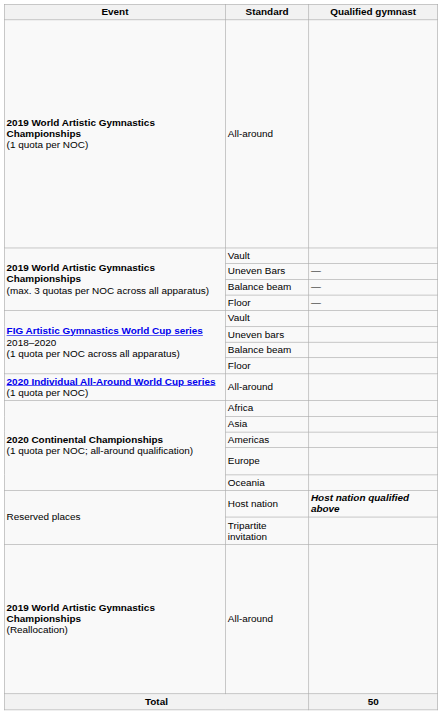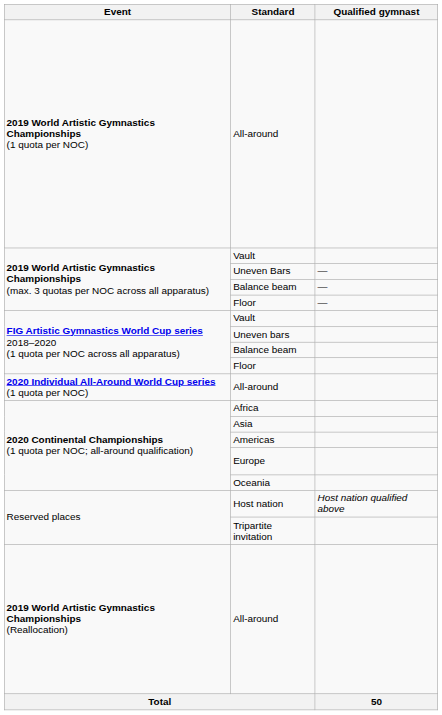(360, 504) bold -> (362, 504) normal
